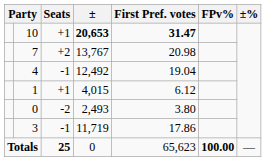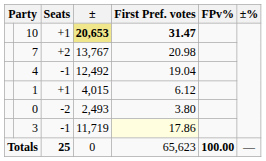(92, 33) no background -> (92, 33) khaki background
(182, 128) no background -> (182, 128) lightyellow background
